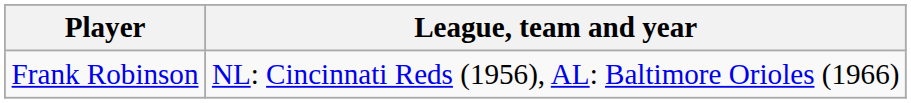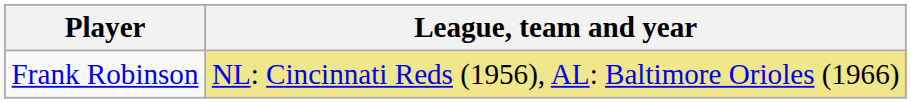(556, 73) no background -> (556, 73) khaki background
